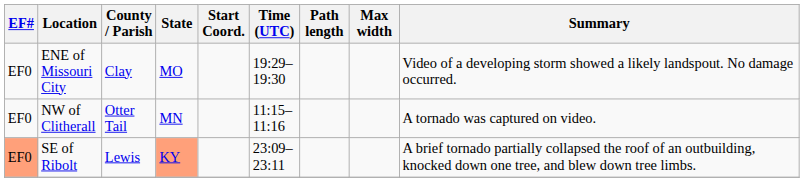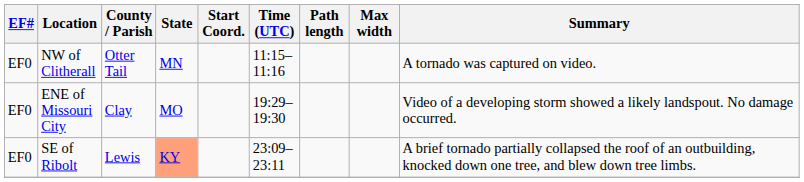rows swapped: (68, 118) <-> (67, 71)
(20, 157) lightsalmon background -> (20, 157) no background
